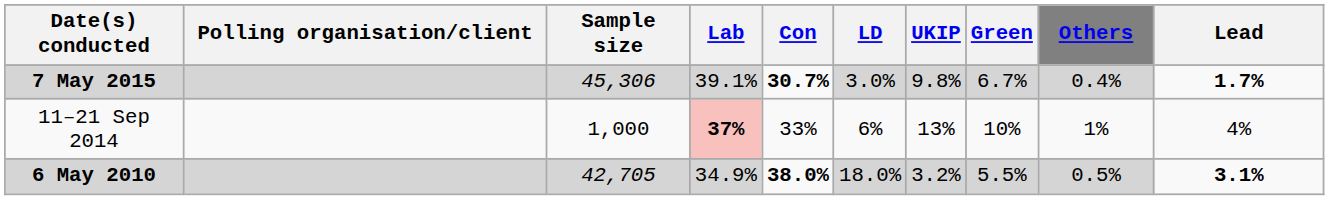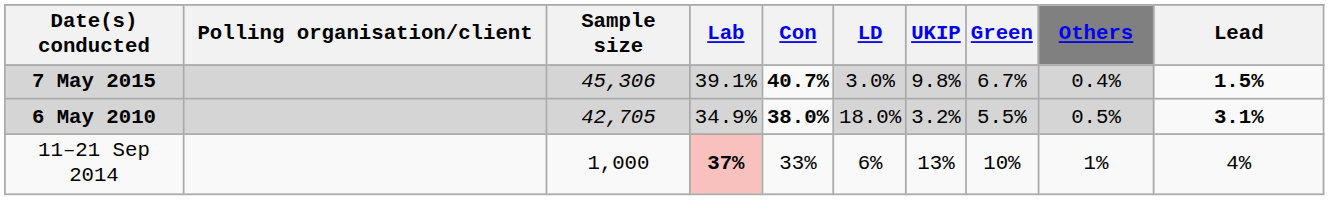(798, 82) 30.7% -> (798, 82) 40.7%
(1239, 82) 1.7% -> (1239, 82) 1.5%
rows swapped: (94, 129) <-> (94, 176)
